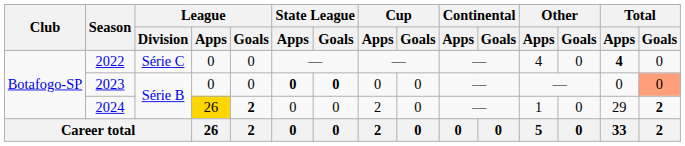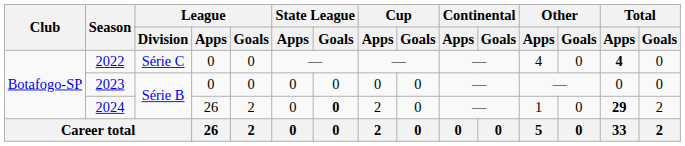(293, 84) bold -> (293, 84) normal
(336, 84) bold -> (336, 84) normal
(659, 84) lightsalmon background -> (659, 84) no background
(211, 107) gold background -> (211, 107) no background
(251, 107) bold -> (251, 107) normal
(336, 107) normal -> (336, 107) bold
(619, 107) normal -> (619, 107) bold
(659, 107) bold -> (659, 107) normal
